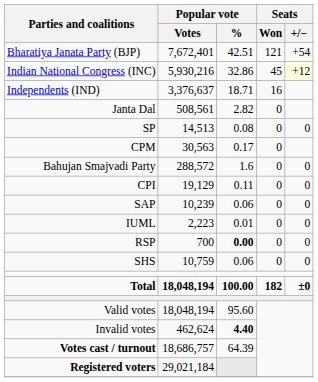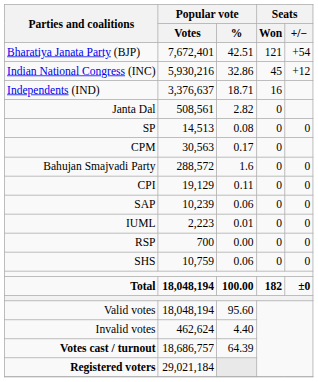(301, 71) lightyellow background -> (301, 71) no background
(244, 242) bold -> (244, 242) normal
(244, 329) bold -> (244, 329) normal
